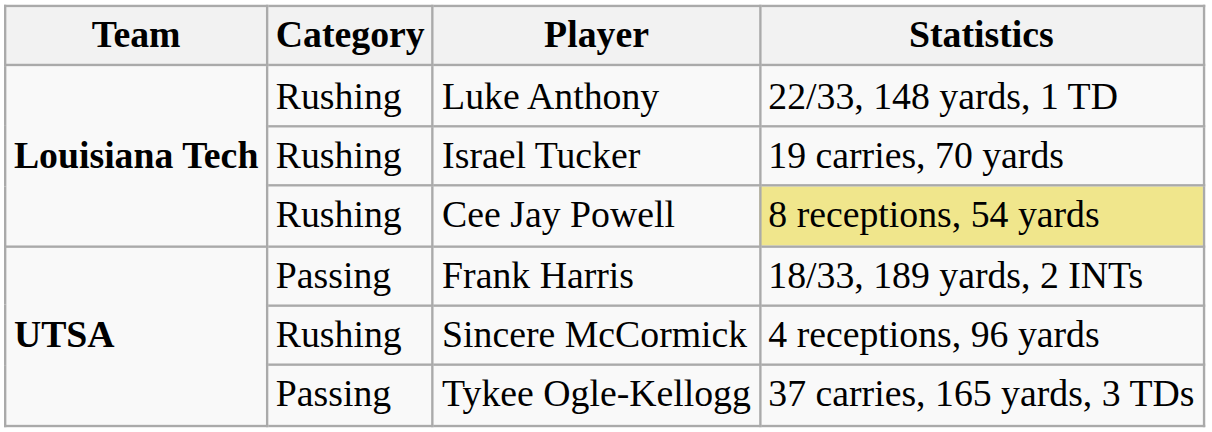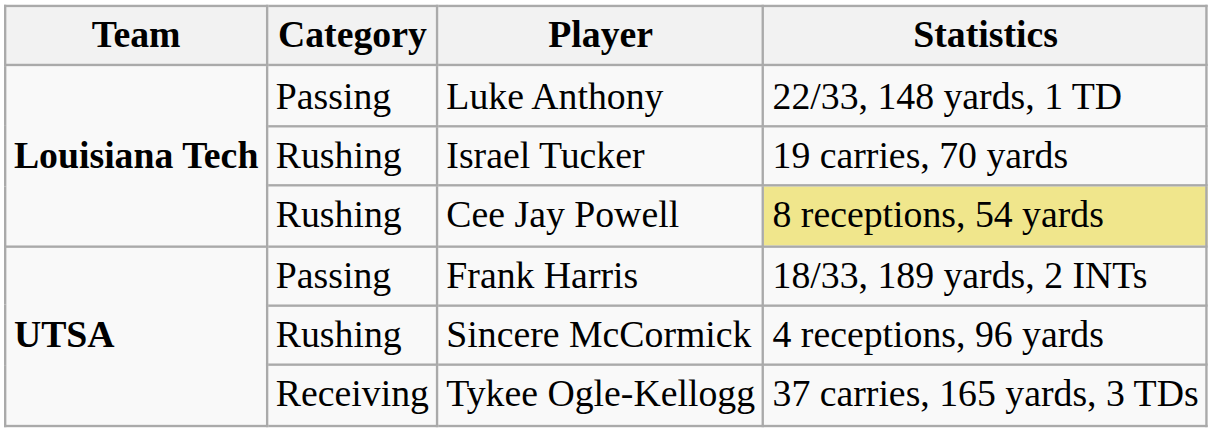(339, 95) Rushing -> (334, 95) Passing
(334, 394) Passing -> (352, 394) Receiving
